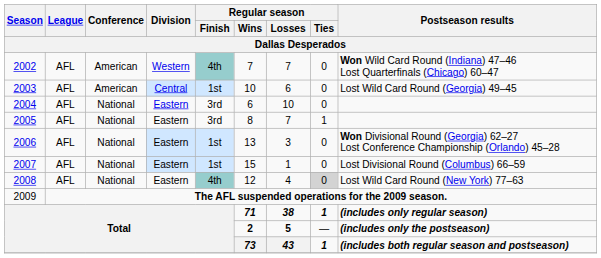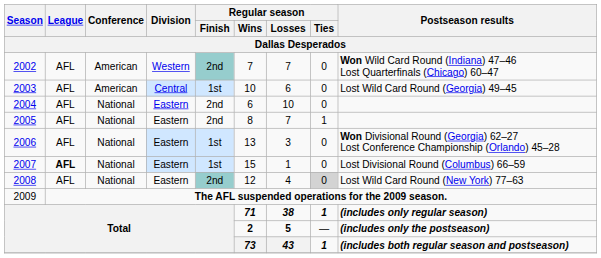(215, 67) 4th -> (215, 67) 2nd
(215, 105) 3rd -> (215, 105) 2nd
(215, 121) 3rd -> (215, 121) 2nd
(65, 164) normal -> (65, 164) bold
(215, 180) 4th -> (215, 180) 2nd
